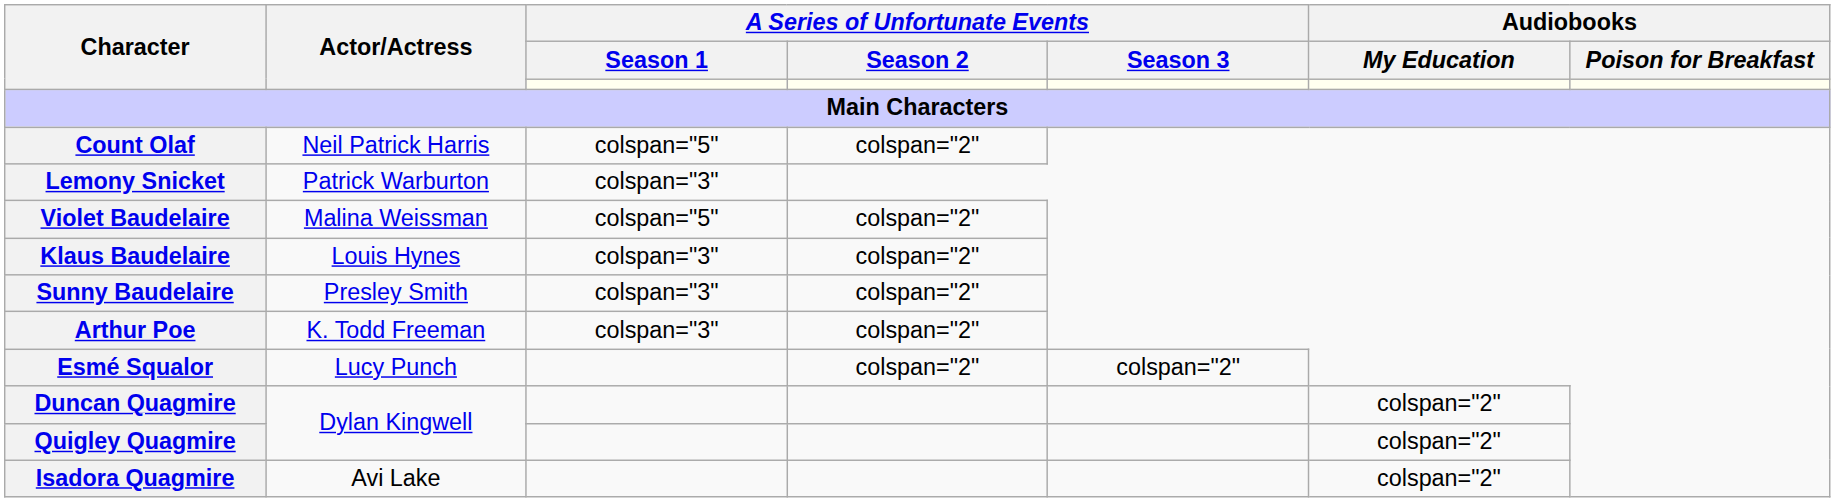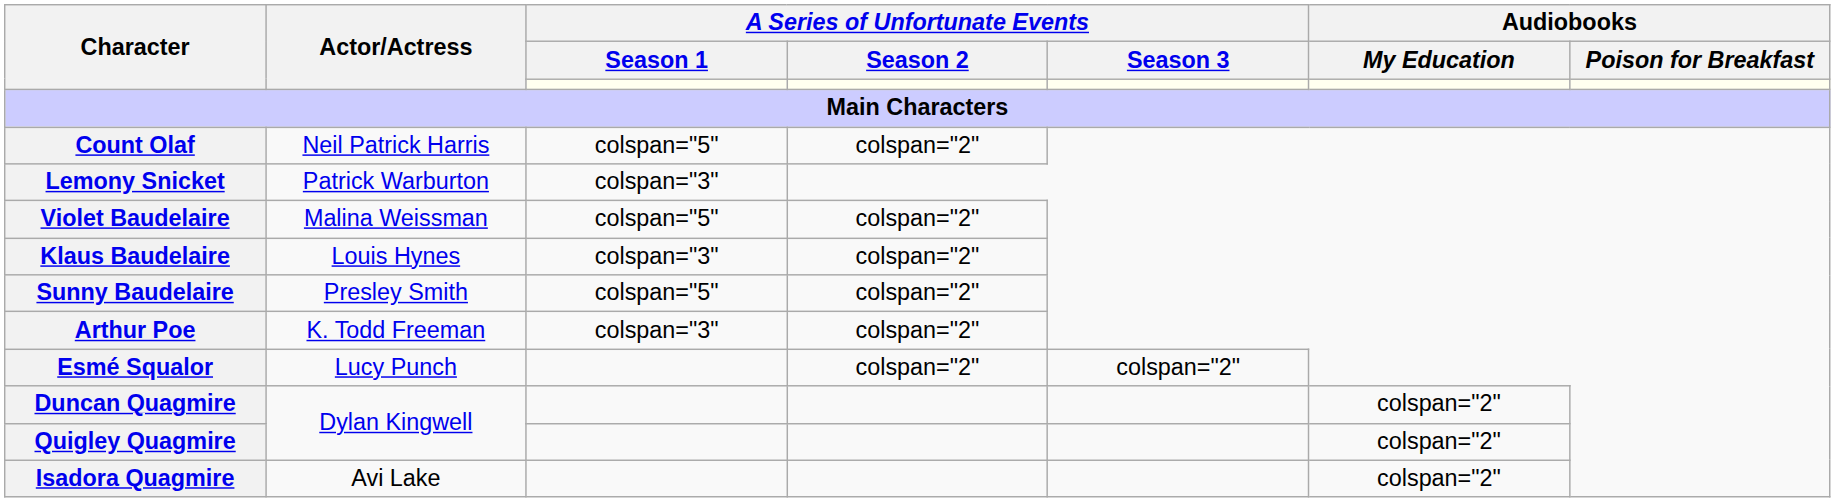(657, 293) colspan="3" -> (657, 293) colspan="5"
